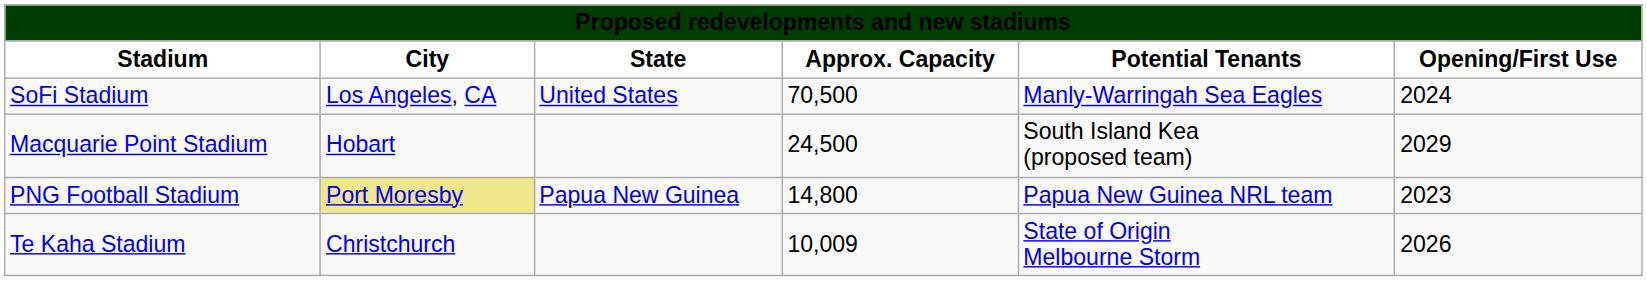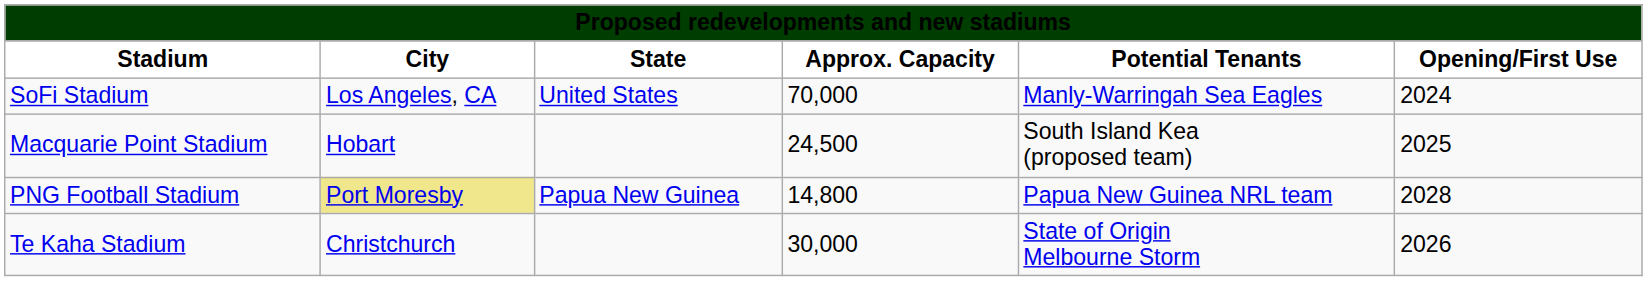(823, 95) 70,500 -> (823, 95) 70,000
(1426, 145) 2029 -> (1426, 145) 2025
(1426, 194) 2023 -> (1426, 194) 2028
(823, 244) 10,009 -> (823, 244) 30,000
